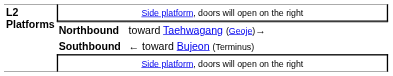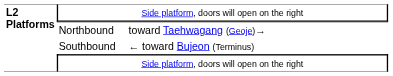(89, 30) bold -> (86, 30) normal
(90, 46) bold -> (87, 46) normal
